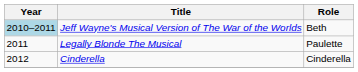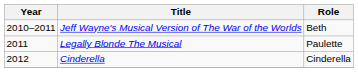(31, 28) lightblue background -> (31, 28) no background
